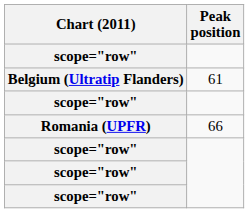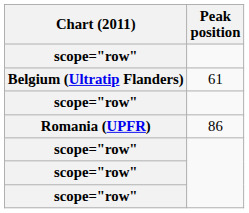(215, 126) 66 -> (215, 126) 86
